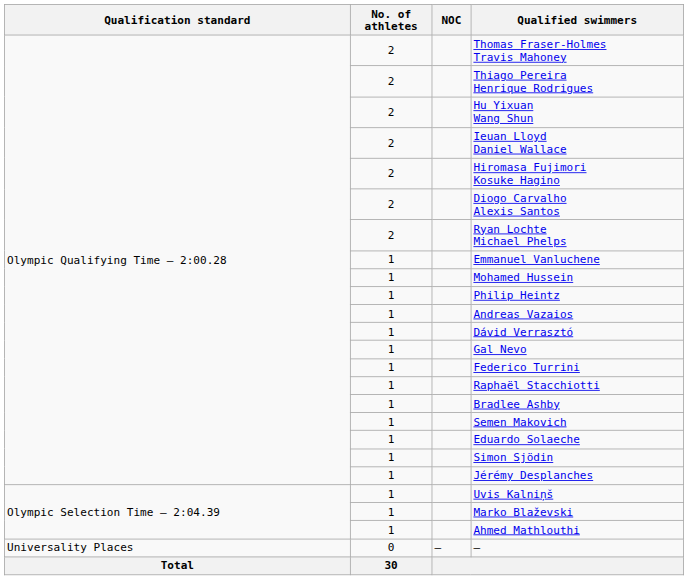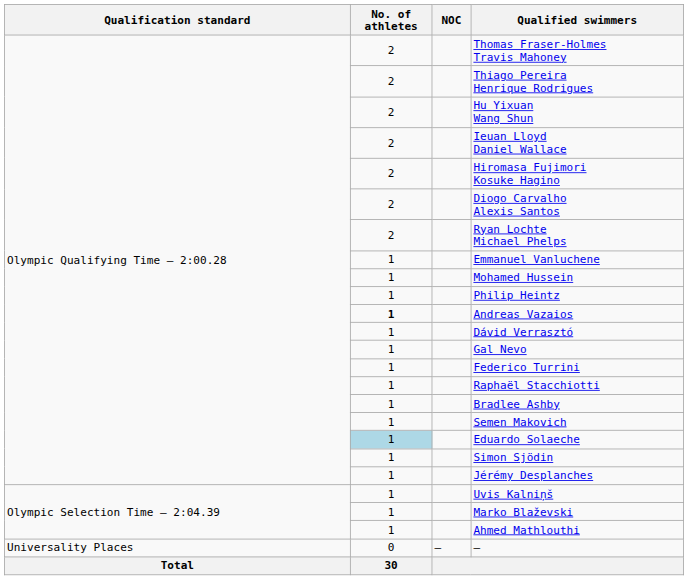(391, 314) normal -> (391, 314) bold
(391, 440) no background -> (391, 440) lightblue background
